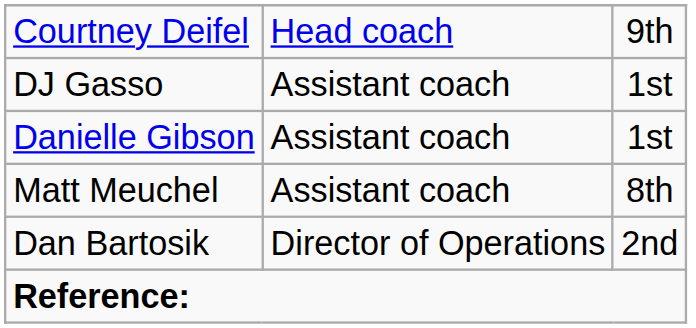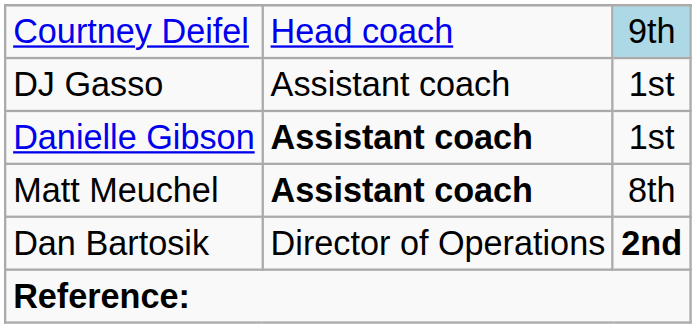(650, 31) no background -> (652, 31) lightblue background
(390, 137) normal -> (402, 137) bold
(390, 190) normal -> (402, 190) bold
(650, 242) normal -> (652, 242) bold
